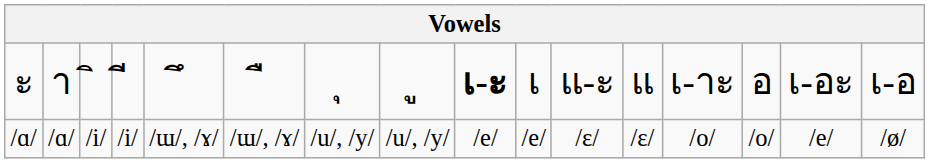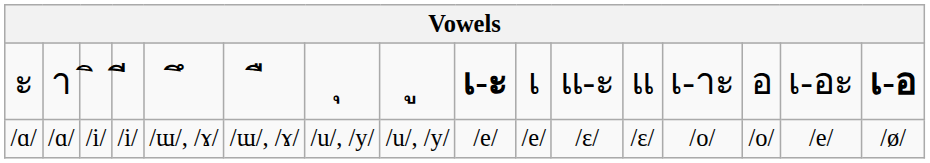(893, 82) normal -> (893, 82) bold
